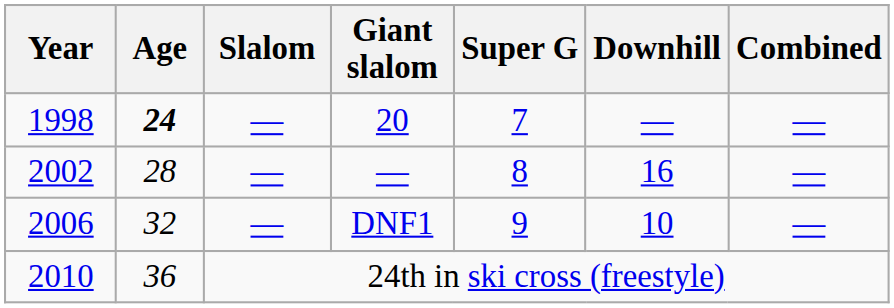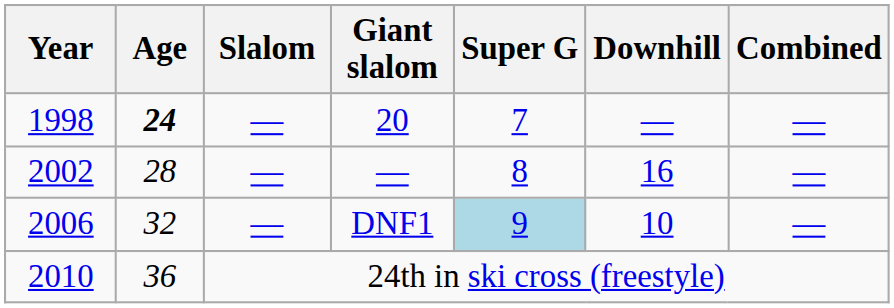(520, 223) no background -> (520, 223) lightblue background
